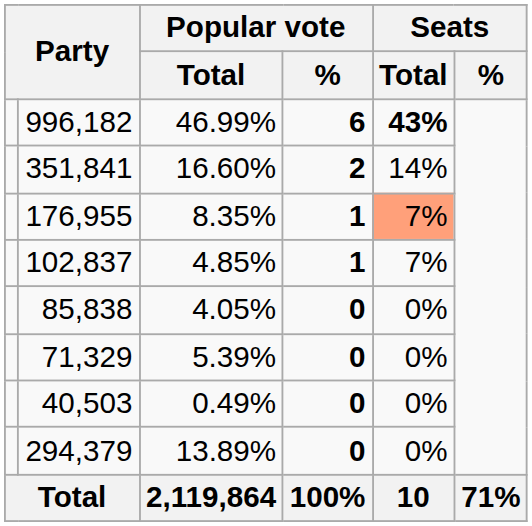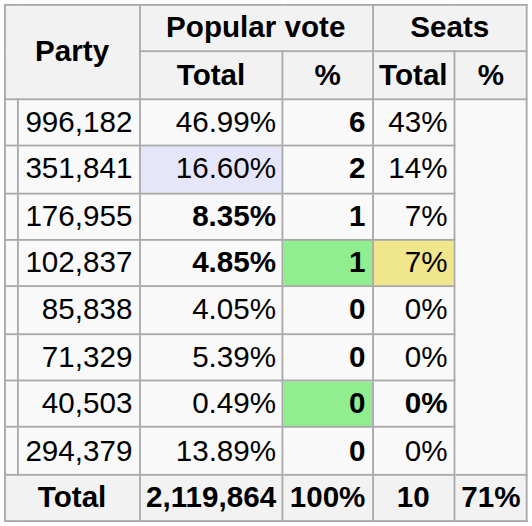(418, 121) bold -> (418, 121) normal
(226, 168) no background -> (226, 168) lavender background
(234, 215) normal -> (234, 215) bold
(426, 215) lightsalmon background -> (426, 215) no background
(234, 262) normal -> (234, 262) bold
(357, 262) no background -> (357, 262) lightgreen background
(426, 262) no background -> (426, 262) khaki background
(357, 403) no background -> (357, 403) lightgreen background
(426, 403) normal -> (426, 403) bold
